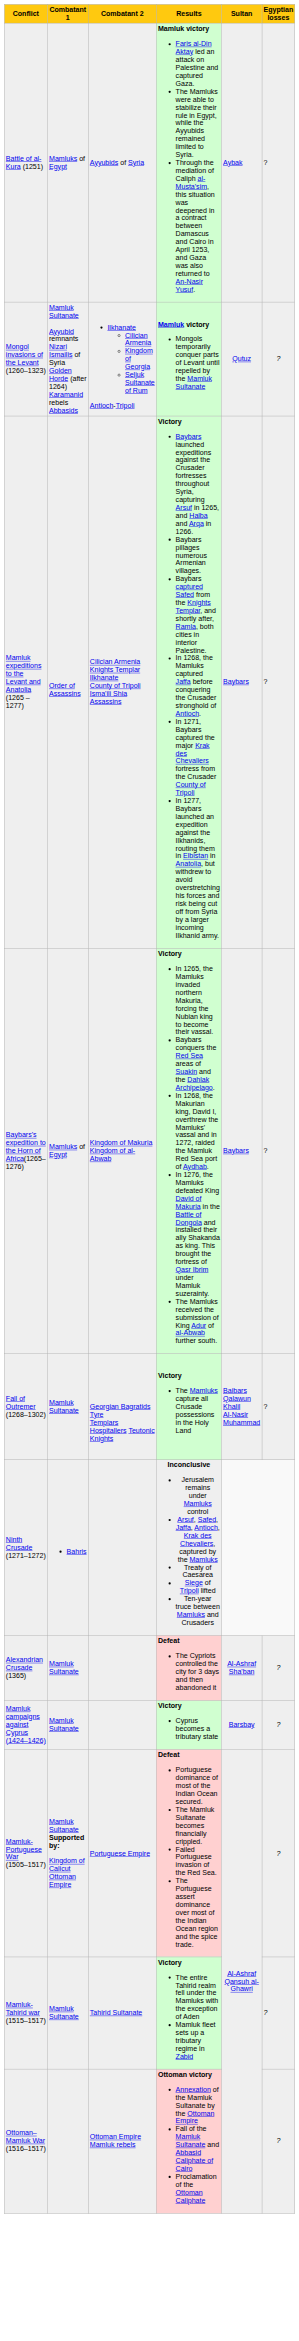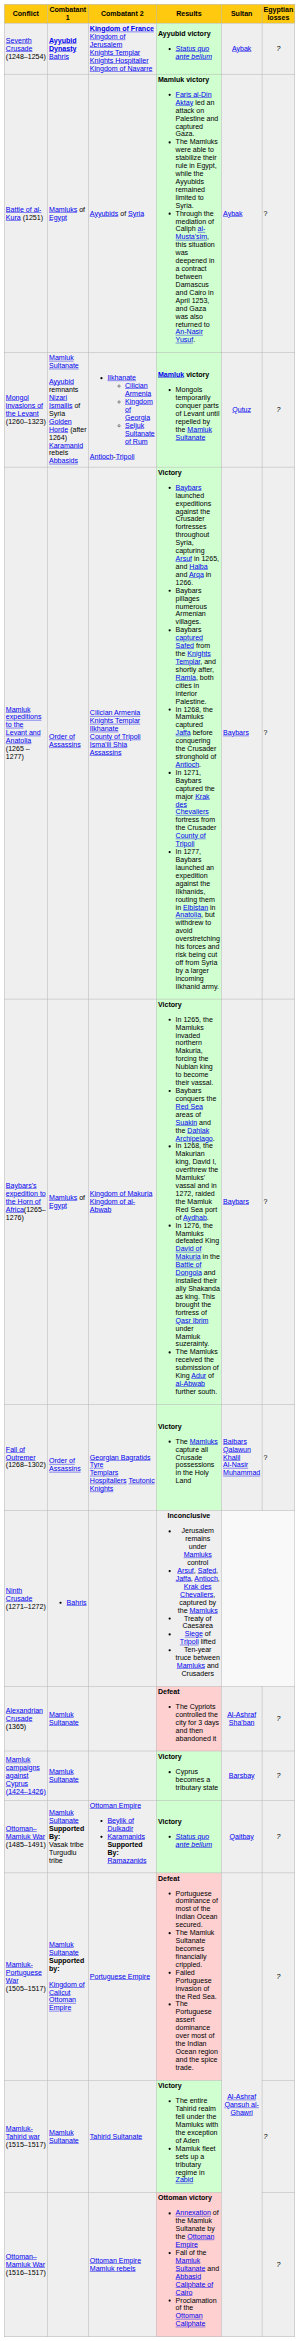+ row: (26, 48)
(64, 1407) Mamluk Sultanate -> (65, 1465) Order of Assassins
+ row: (26, 1836)
